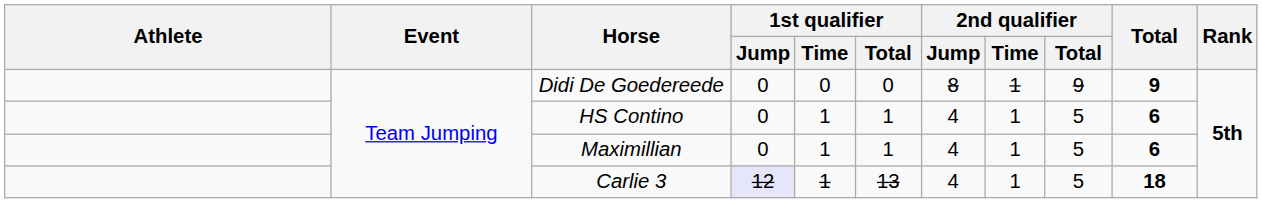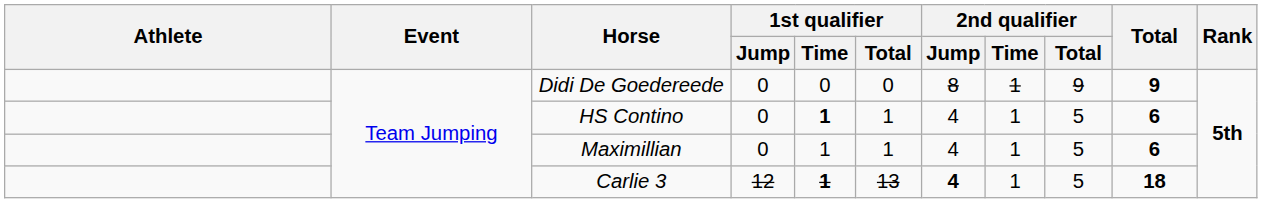(825, 117) normal -> (825, 117) bold
(763, 181) lavender background -> (763, 181) no background
(825, 181) normal -> (825, 181) bold
(953, 181) normal -> (953, 181) bold
